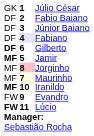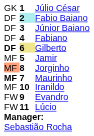(22, 18) no background -> (22, 18) paleturquoise background
(22, 38) lavender background -> (22, 38) no background
(22, 48) no background -> (22, 48) khaki background
(10, 58) bold -> (10, 58) normal
(10, 67) no background -> (10, 67) lightsalmon background
(22, 67) pink background -> (22, 67) no background
(10, 77) normal -> (10, 77) bold
(22, 77) lightyellow background -> (22, 77) no background
(10, 87) bold -> (10, 87) normal
(11, 107) bold -> (11, 107) normal
